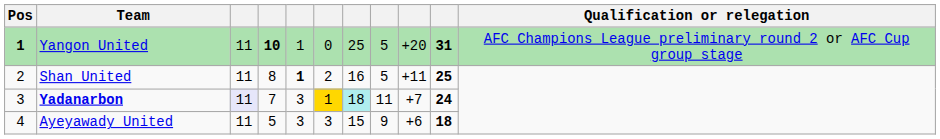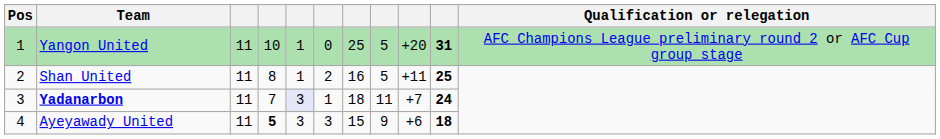(20, 47) bold -> (20, 47) normal
(272, 47) bold -> (272, 47) normal
(300, 77) bold -> (300, 77) normal
(244, 100) lavender background -> (244, 100) no background
(300, 100) no background -> (300, 100) lavender background
(328, 100) gold background -> (328, 100) no background
(356, 100) paleturquoise background -> (356, 100) no background
(272, 123) normal -> (272, 123) bold
